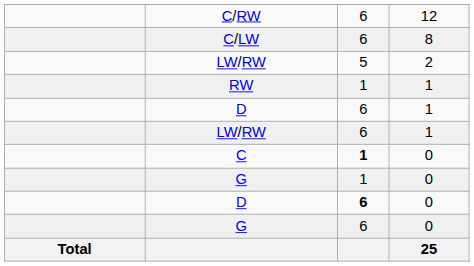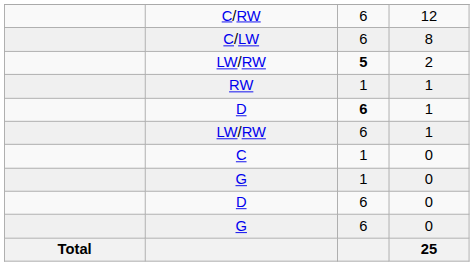(363, 62) normal -> (363, 62) bold
(363, 109) normal -> (363, 109) bold
(363, 156) bold -> (363, 156) normal
(363, 202) bold -> (363, 202) normal
